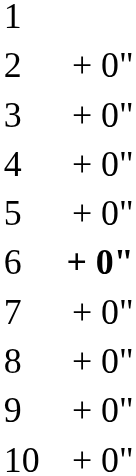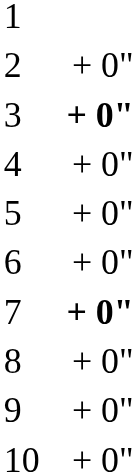(103, 114) normal -> (100, 114) bold
(100, 262) bold -> (103, 262) normal
(103, 311) normal -> (100, 311) bold
